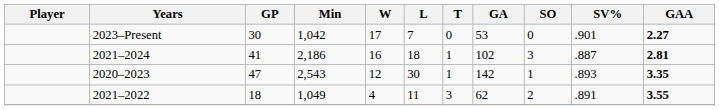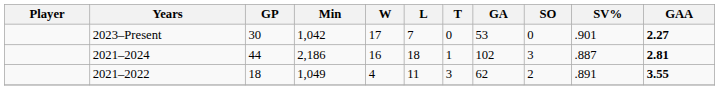(255, 54) 41 -> (255, 54) 44
- row: (121, 74)
